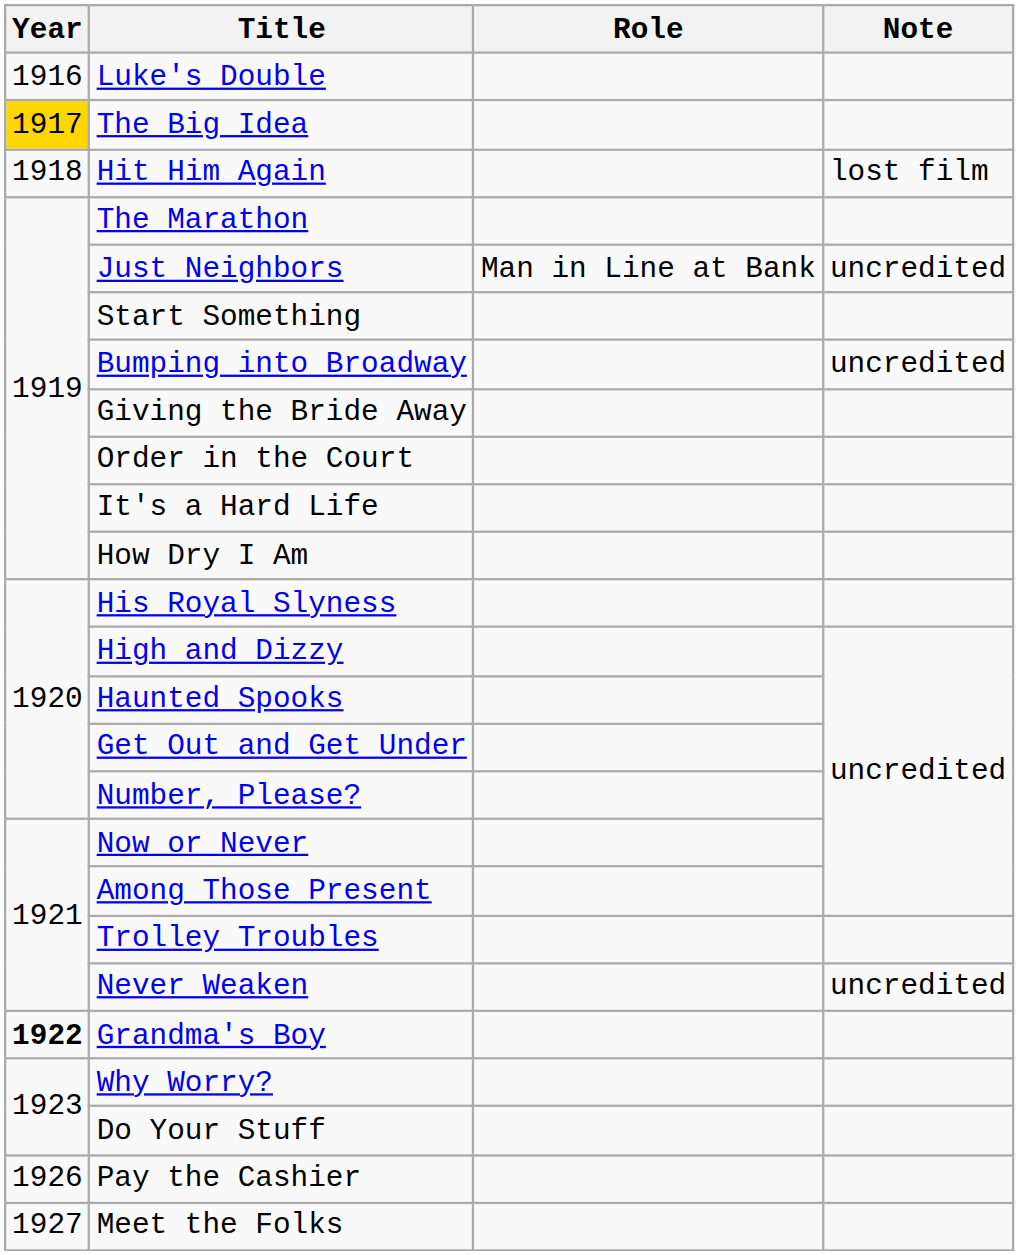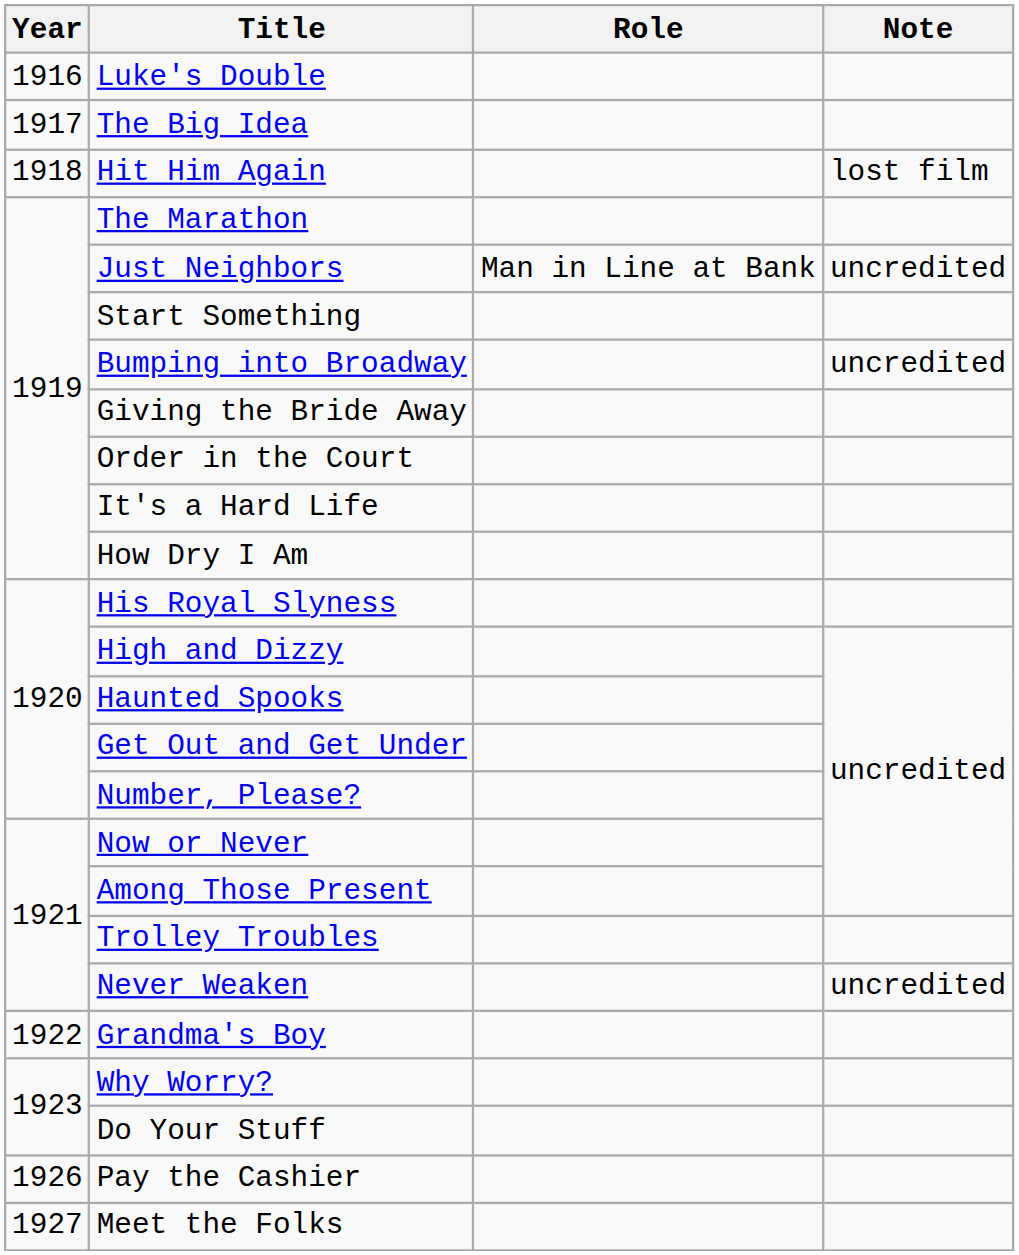(47, 125) gold background -> (47, 125) no background
(47, 1035) bold -> (47, 1035) normal
